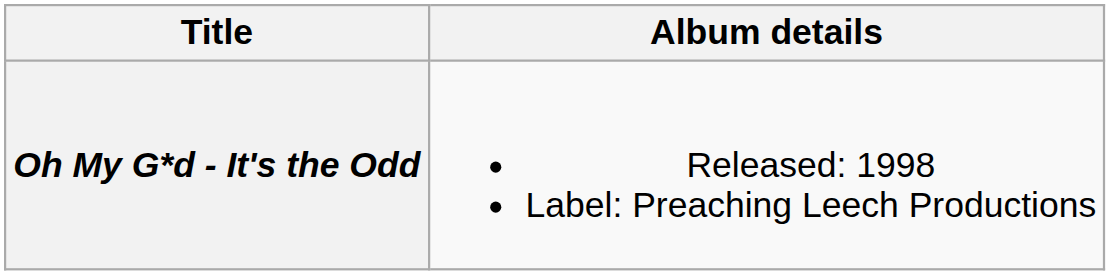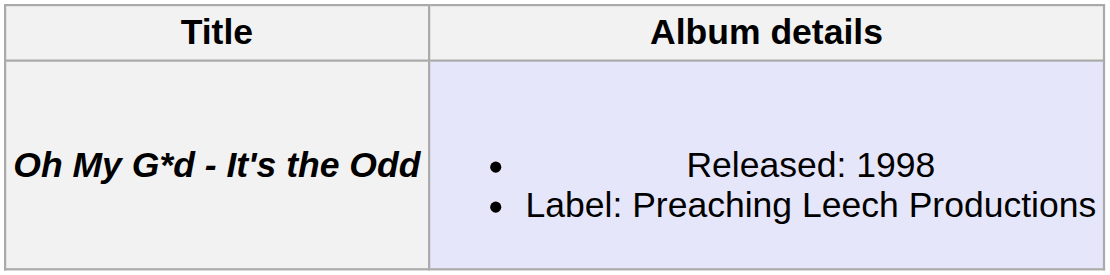(766, 185) no background -> (766, 185) lavender background
